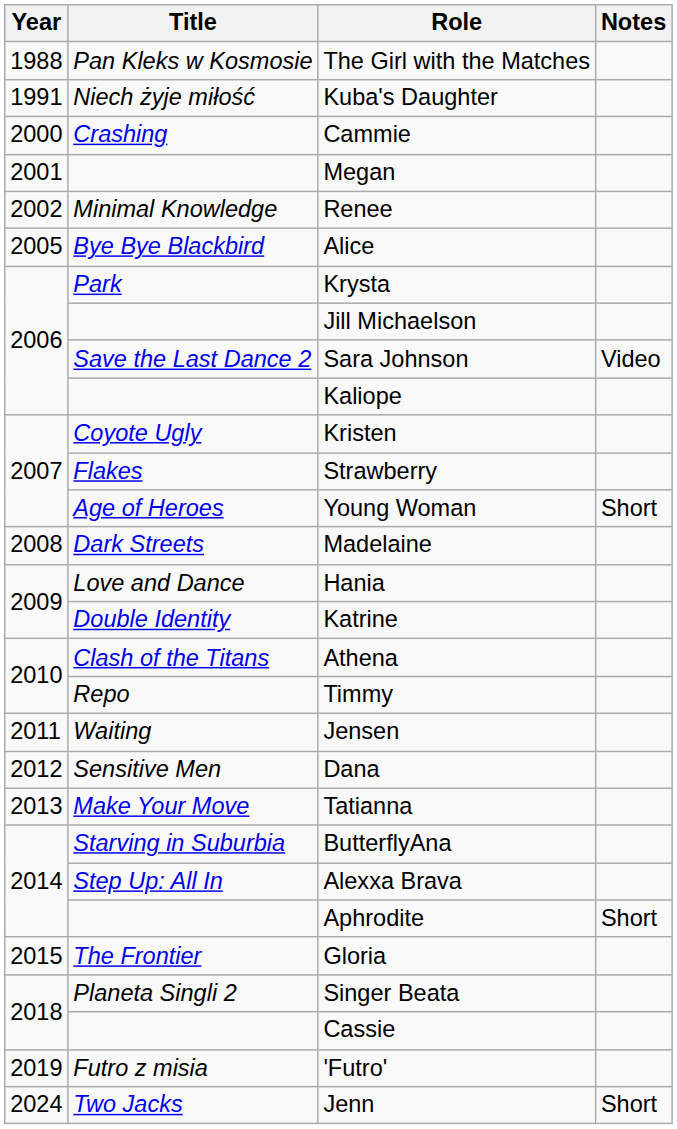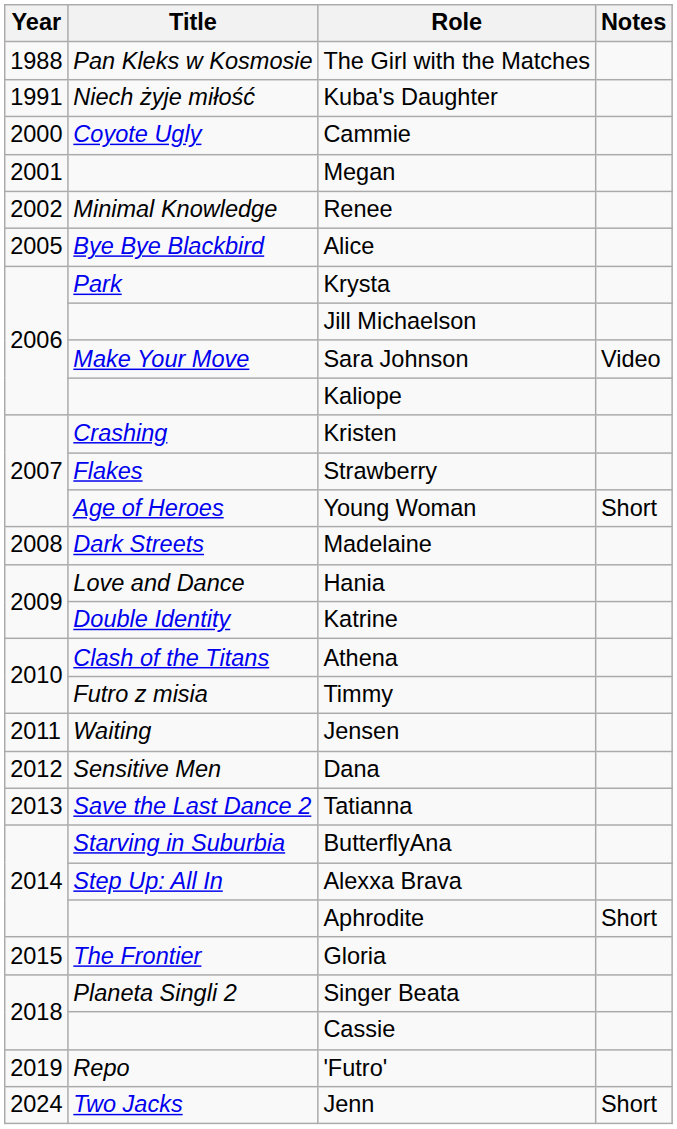(120, 135) Crashing -> (137, 135) Coyote Ugly
(192, 358) Save the Last Dance 2 -> (161, 358) Make Your Move
(137, 433) Coyote Ugly -> (120, 433) Crashing
(101, 694) Repo -> (141, 694) Futro z misia
(161, 806) Make Your Move -> (192, 806) Save the Last Dance 2
(141, 1067) Futro z misia -> (101, 1067) Repo
